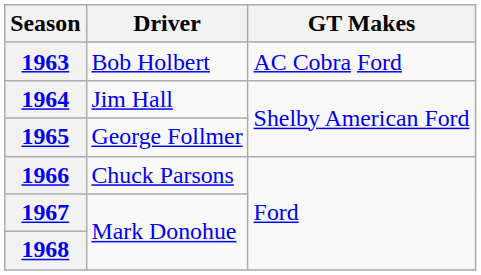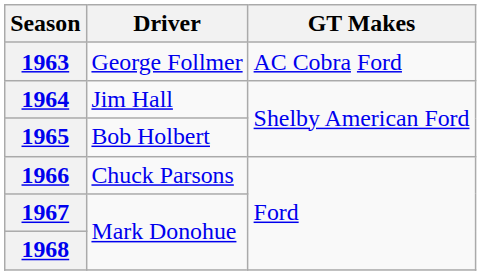(151, 61) Bob Holbert -> (167, 61) George Follmer
(167, 136) George Follmer -> (151, 136) Bob Holbert
